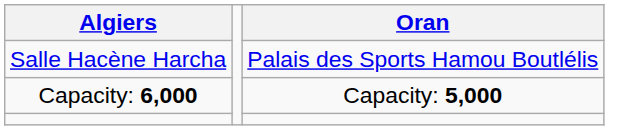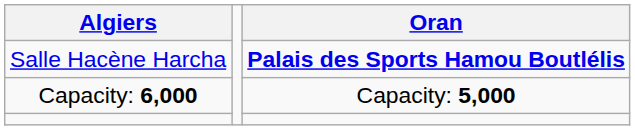(423, 58) normal -> (436, 58) bold
